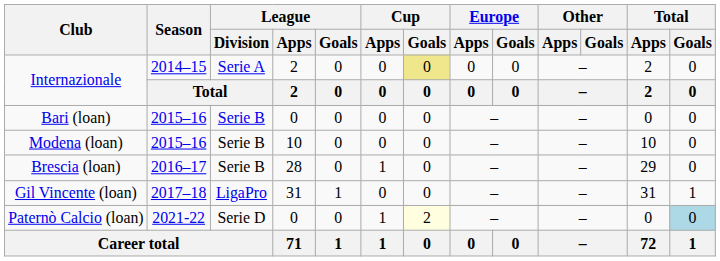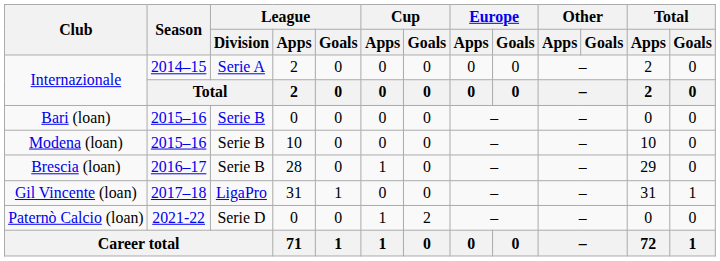(427, 67) khaki background -> (427, 67) no background
(427, 218) lightyellow background -> (427, 218) no background
(693, 218) lightblue background -> (693, 218) no background
